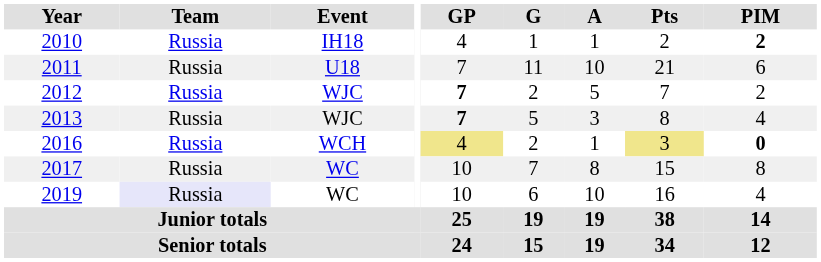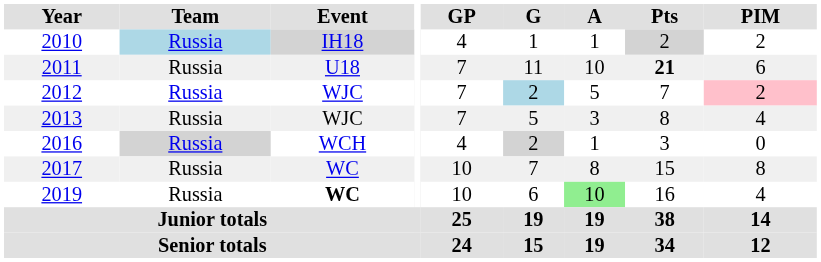(195, 41) no background -> (195, 41) lightblue background
(342, 41) no background -> (342, 41) lightgrey background
(665, 41) no background -> (665, 41) lightgrey background
(761, 41) bold -> (761, 41) normal
(665, 67) normal -> (665, 67) bold
(462, 92) bold -> (462, 92) normal
(533, 92) no background -> (533, 92) lightblue background
(761, 92) no background -> (761, 92) pink background
(462, 118) bold -> (462, 118) normal
(195, 143) no background -> (195, 143) lightgrey background
(462, 143) khaki background -> (462, 143) no background
(533, 143) no background -> (533, 143) lightgrey background
(665, 143) khaki background -> (665, 143) no background
(761, 143) bold -> (761, 143) normal
(195, 194) lavender background -> (195, 194) no background
(342, 194) normal -> (342, 194) bold
(594, 194) no background -> (594, 194) lightgreen background
